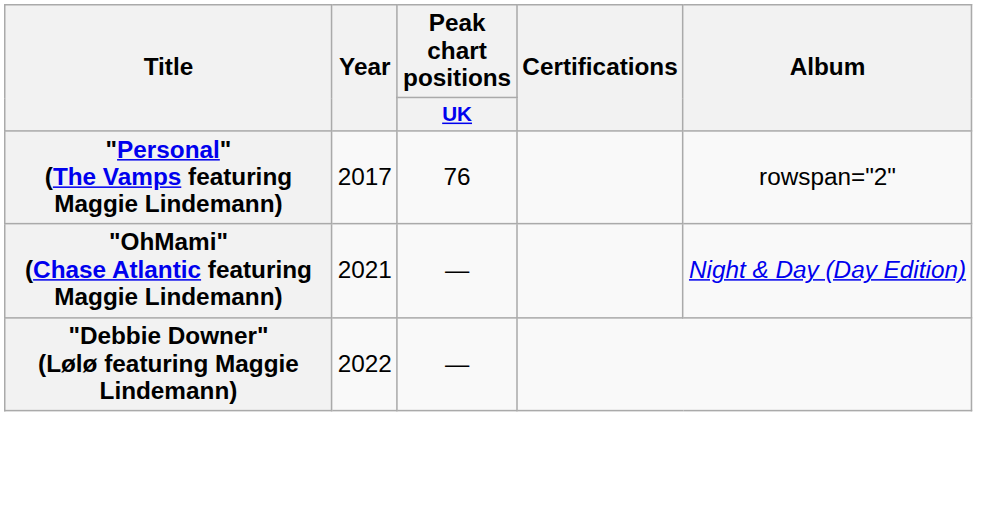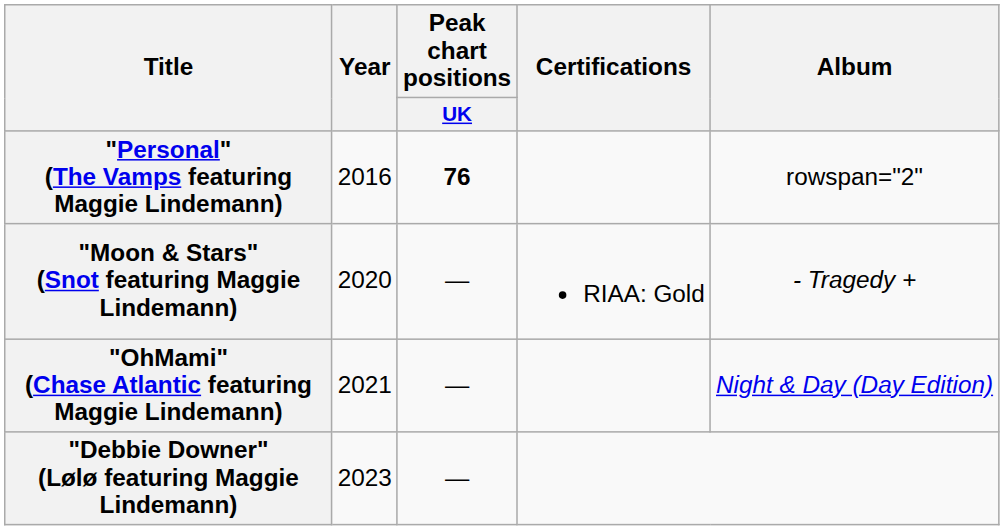(365, 177) 2017 -> (365, 177) 2016
(457, 177) normal -> (457, 177) bold
+ row: (168, 280)
(365, 363) 2022 -> (365, 478) 2023
